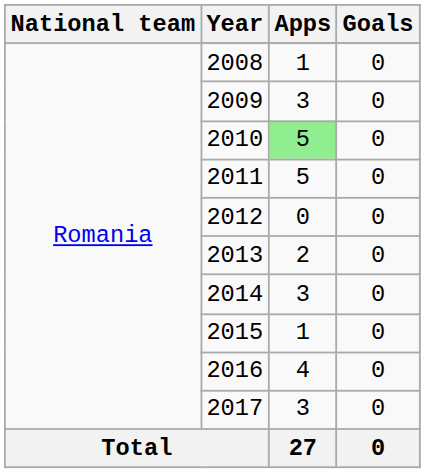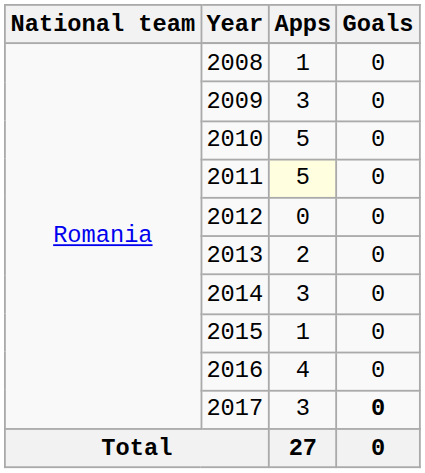(303, 140) lightgreen background -> (303, 140) no background
(303, 178) no background -> (303, 178) lightyellow background
(378, 410) normal -> (378, 410) bold
